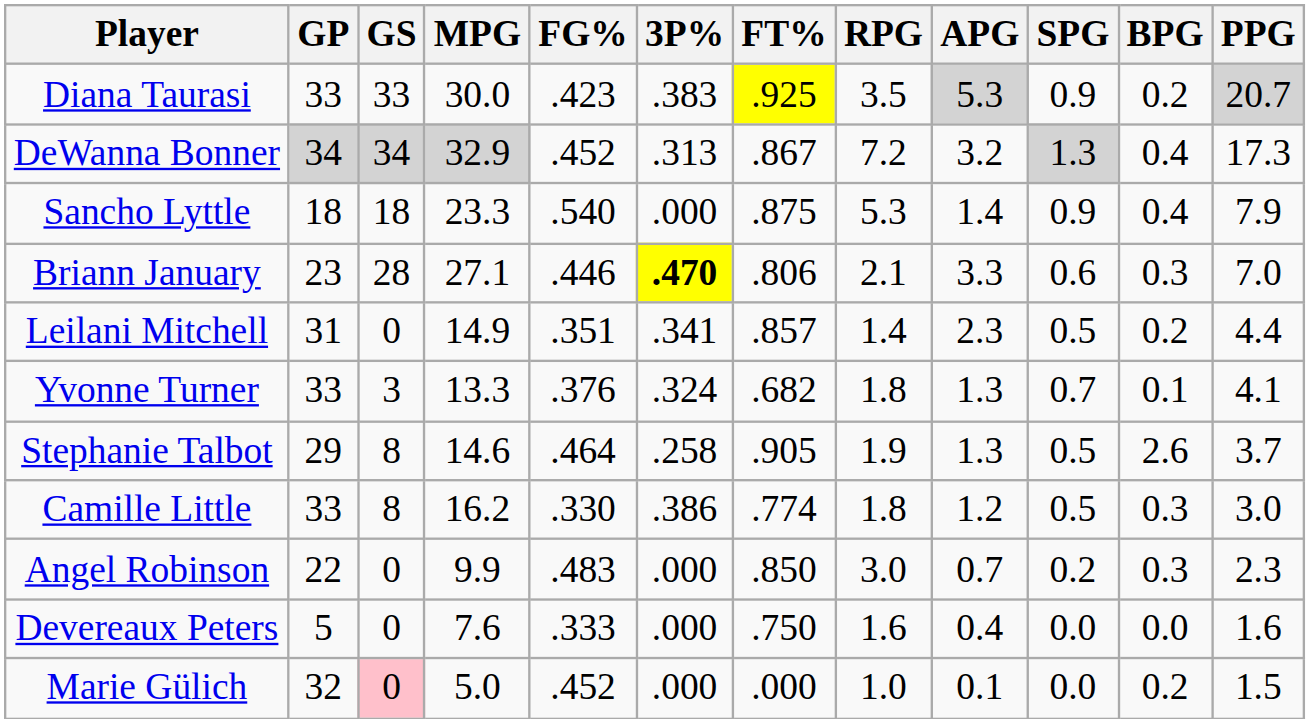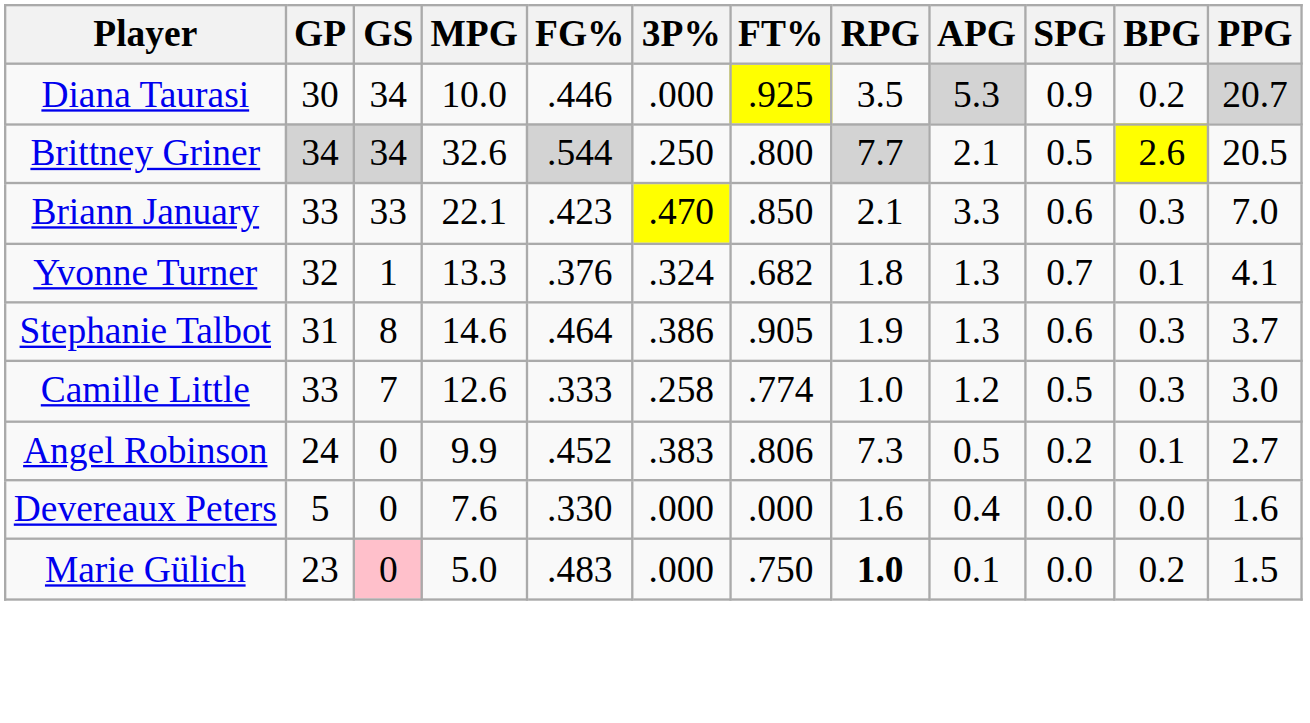(323, 93) 33 -> (320, 93) 30
(392, 93) 33 -> (388, 93) 34
(477, 93) 30.0 -> (474, 93) 10.0
(583, 93) .423 -> (580, 93) .446
(685, 93) .383 -> (681, 93) .000
+ row: (145, 152)
- row: (147, 152)
- row: (147, 212)
(323, 271) 23 -> (320, 212) 33
(392, 271) 28 -> (388, 212) 33
(477, 271) 27.1 -> (474, 212) 22.1
(583, 271) .446 -> (580, 212) .423
(685, 271) bold -> (681, 212) normal
(784, 271) .806 -> (781, 212) .850
- row: (147, 331)
(323, 390) 33 -> (320, 271) 32
(392, 390) 3 -> (388, 271) 1
(323, 449) 29 -> (320, 331) 31
(685, 449) .258 -> (681, 331) .386
(1073, 449) 0.5 -> (1070, 331) 0.6
(1165, 449) 2.6 -> (1162, 331) 0.3
(392, 509) 8 -> (388, 390) 7
(477, 509) 16.2 -> (474, 390) 12.6
(583, 509) .330 -> (580, 390) .333
(685, 509) .386 -> (681, 390) .258
(883, 509) 1.8 -> (880, 390) 1.0
(323, 568) 22 -> (320, 449) 24
(583, 568) .483 -> (580, 449) .452
(685, 568) .000 -> (681, 449) .383
(784, 568) .850 -> (781, 449) .806
(883, 568) 3.0 -> (880, 449) 7.3
(980, 568) 0.7 -> (976, 449) 0.5
(1165, 568) 0.3 -> (1162, 449) 0.1
(1258, 568) 2.3 -> (1255, 449) 2.7
(583, 627) .333 -> (580, 509) .330
(784, 627) .750 -> (781, 509) .000
(323, 687) 32 -> (320, 568) 23
(583, 687) .452 -> (580, 568) .483
(784, 687) .000 -> (781, 568) .750
(883, 687) normal -> (880, 568) bold
